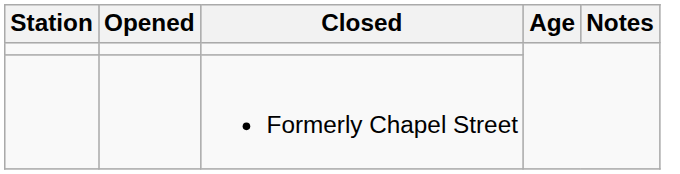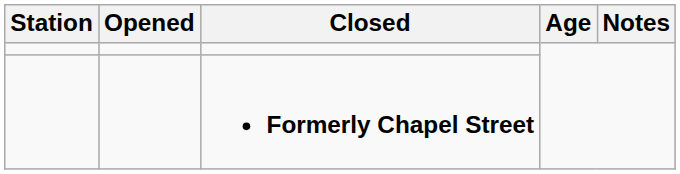(362, 126) normal -> (370, 126) bold
